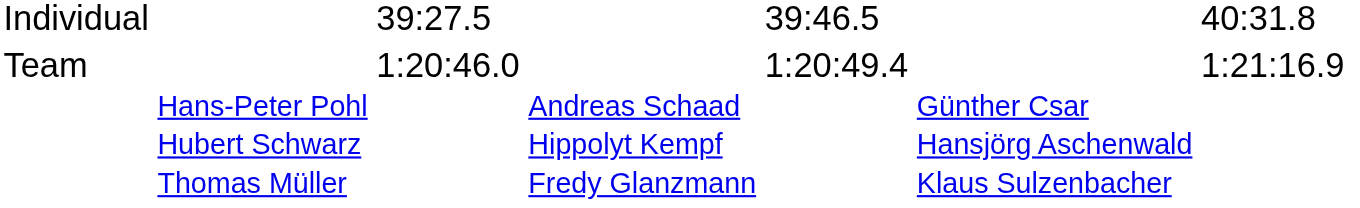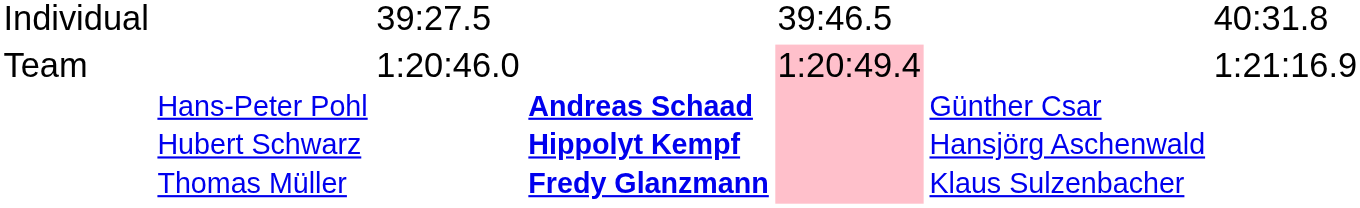(642, 145) normal -> (649, 142) bold
(836, 65) no background -> (849, 65) pink background
